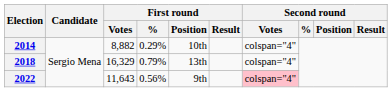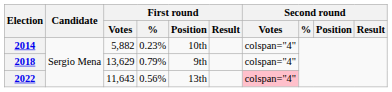(123, 45) 8,882 -> (123, 45) 5,882
(153, 45) 0.29% -> (153, 45) 0.23%
(120, 62) 16,329 -> (120, 62) 13,629
(198, 62) 13th -> (200, 62) 9th
(200, 78) 9th -> (198, 78) 13th
